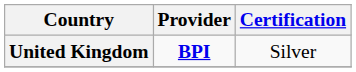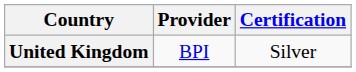(194, 50) bold -> (194, 50) normal
